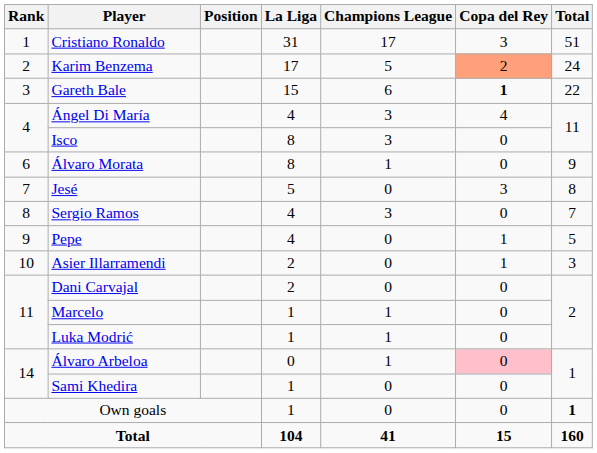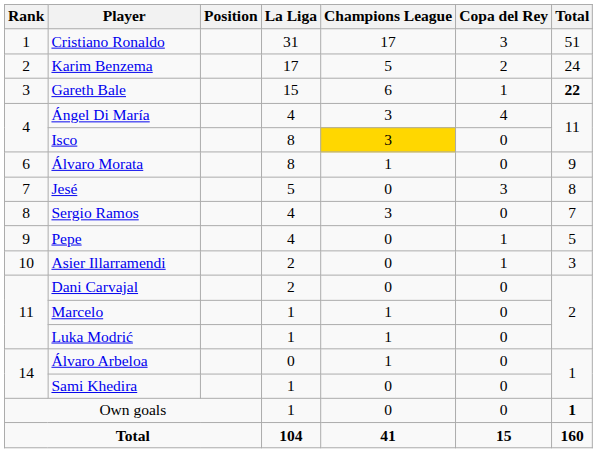(504, 66) lightsalmon background -> (504, 66) no background
(504, 90) bold -> (504, 90) normal
(572, 90) normal -> (572, 90) bold
(388, 139) no background -> (388, 139) gold background
(504, 361) pink background -> (504, 361) no background
